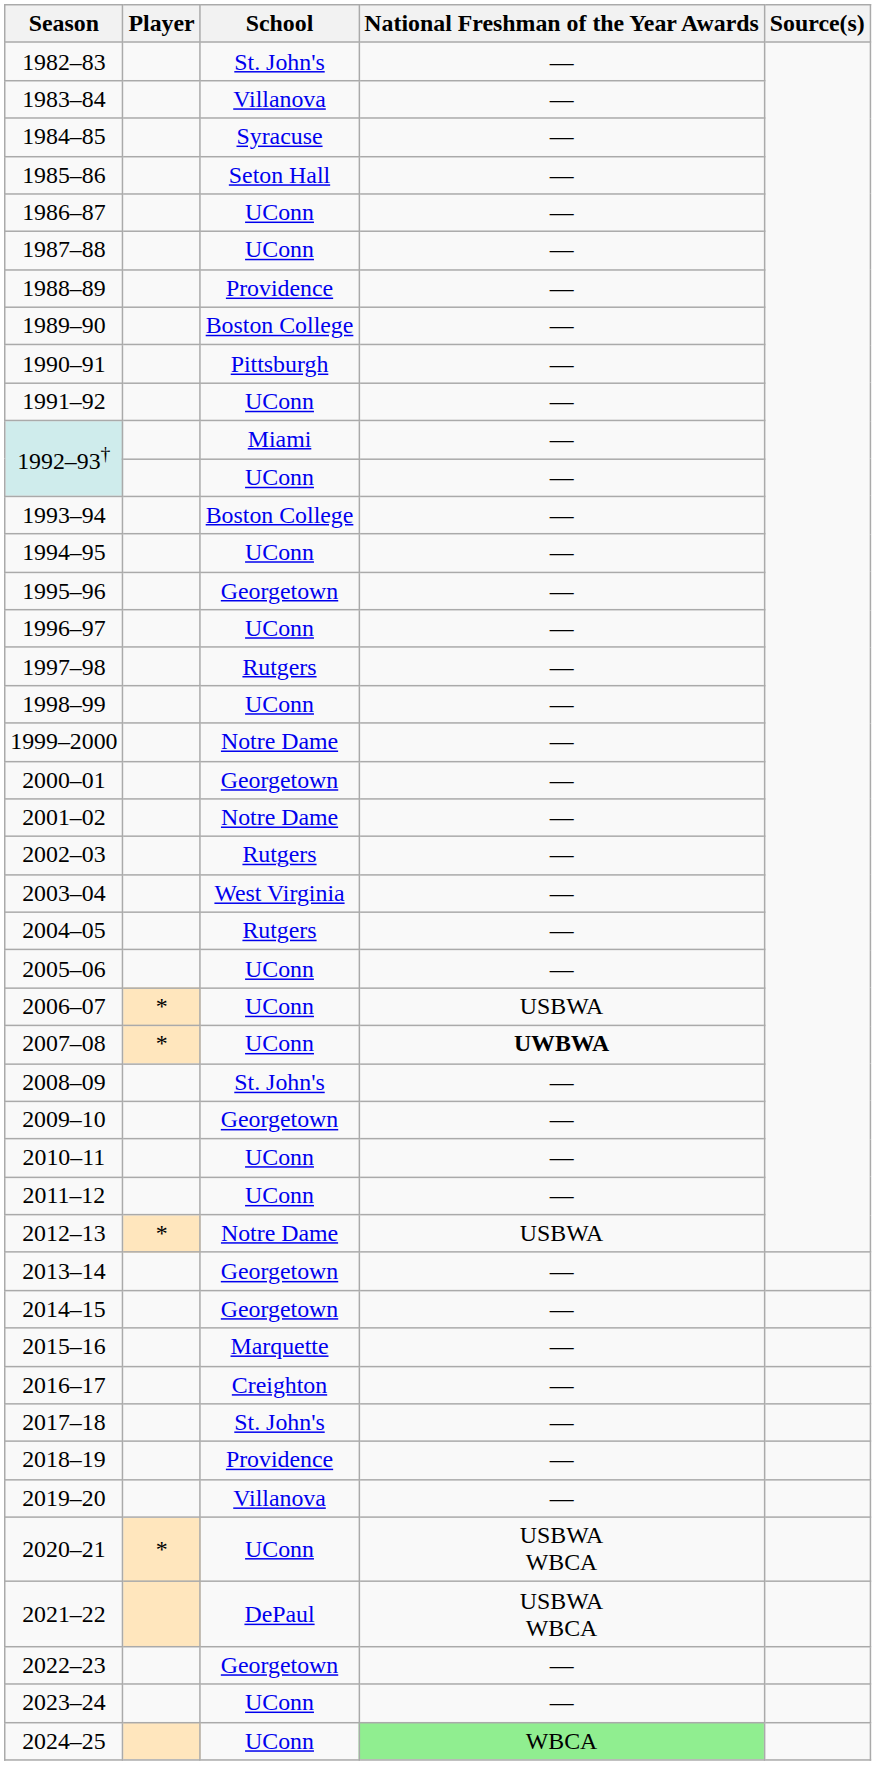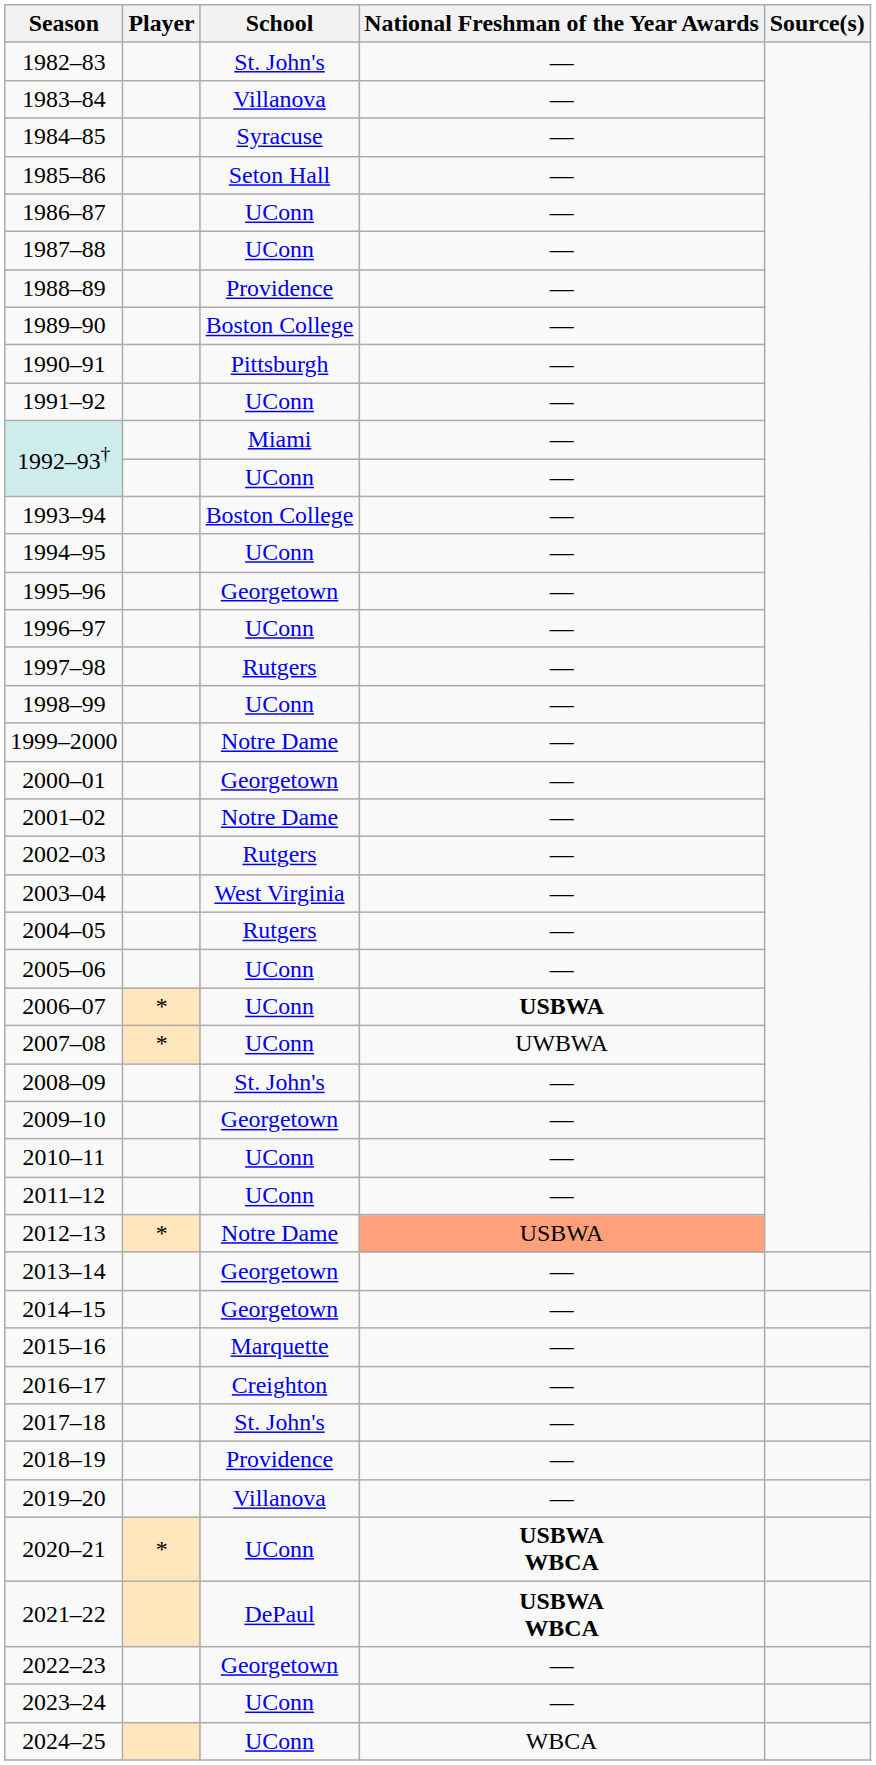(562, 1006) normal -> (562, 1006) bold
(562, 1044) bold -> (562, 1044) normal
(562, 1233) no background -> (562, 1233) lightsalmon background
(562, 1549) normal -> (562, 1549) bold
(562, 1613) normal -> (562, 1613) bold
(562, 1740) lightgreen background -> (562, 1740) no background
